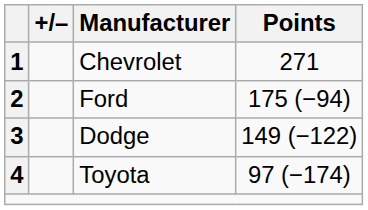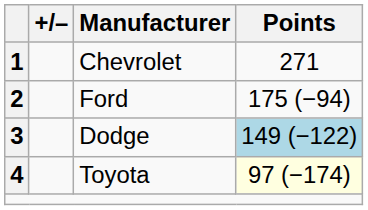(299, 136) no background -> (299, 136) lightblue background
(299, 174) no background -> (299, 174) lightyellow background
